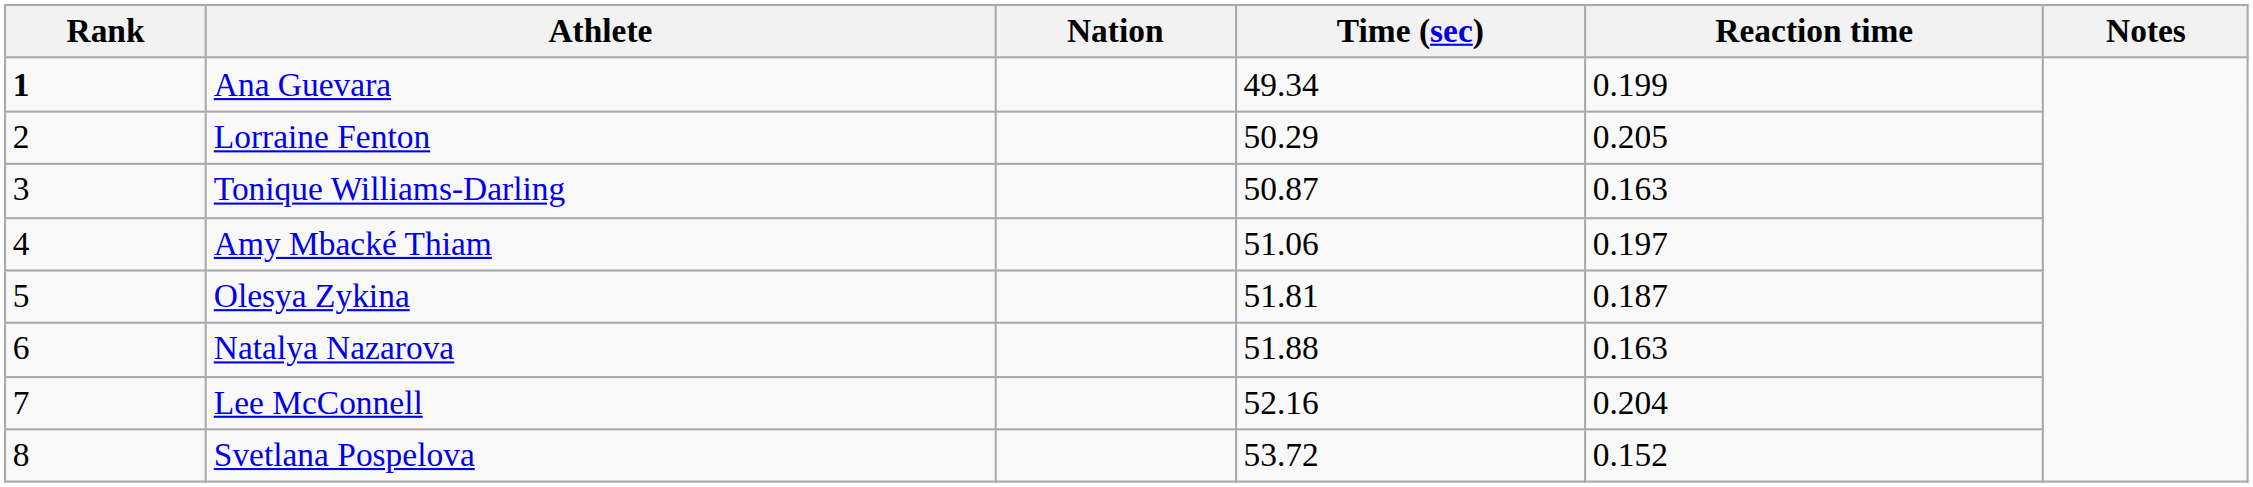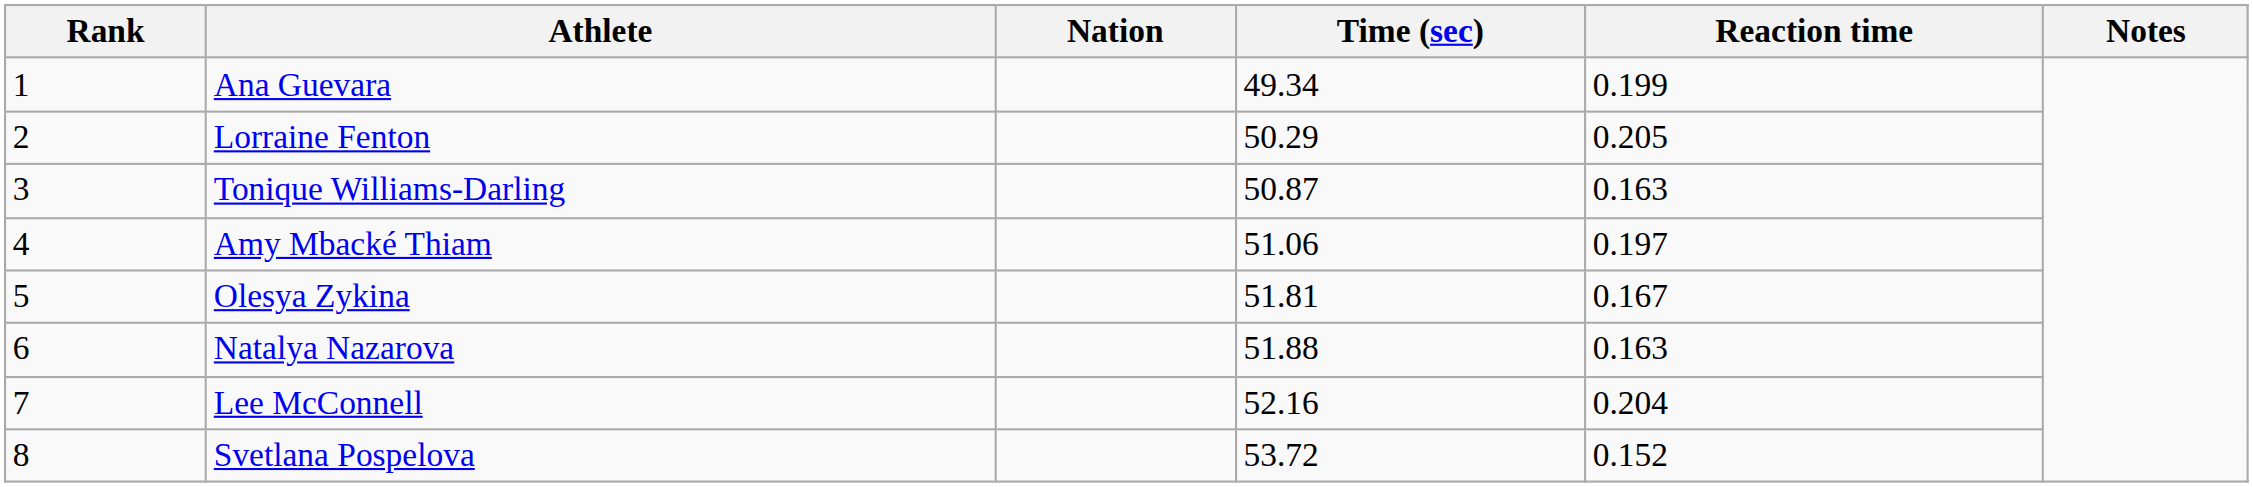(21, 84) bold -> (21, 84) normal
(1630, 296) 0.187 -> (1630, 296) 0.167
